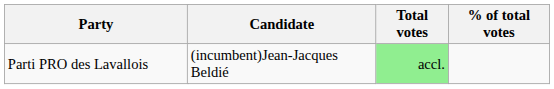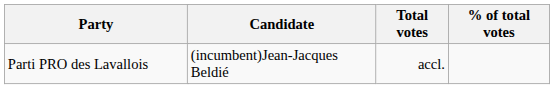(431, 63) lightgreen background -> (431, 63) no background
